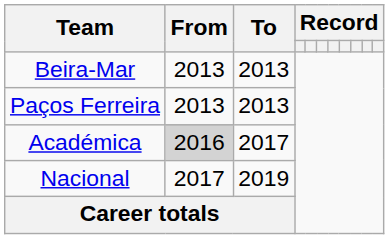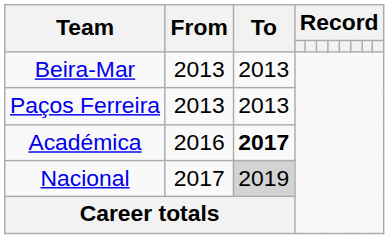(199, 142) lightgrey background -> (199, 142) no background
(264, 142) normal -> (264, 142) bold
(264, 178) no background -> (264, 178) lightgrey background
